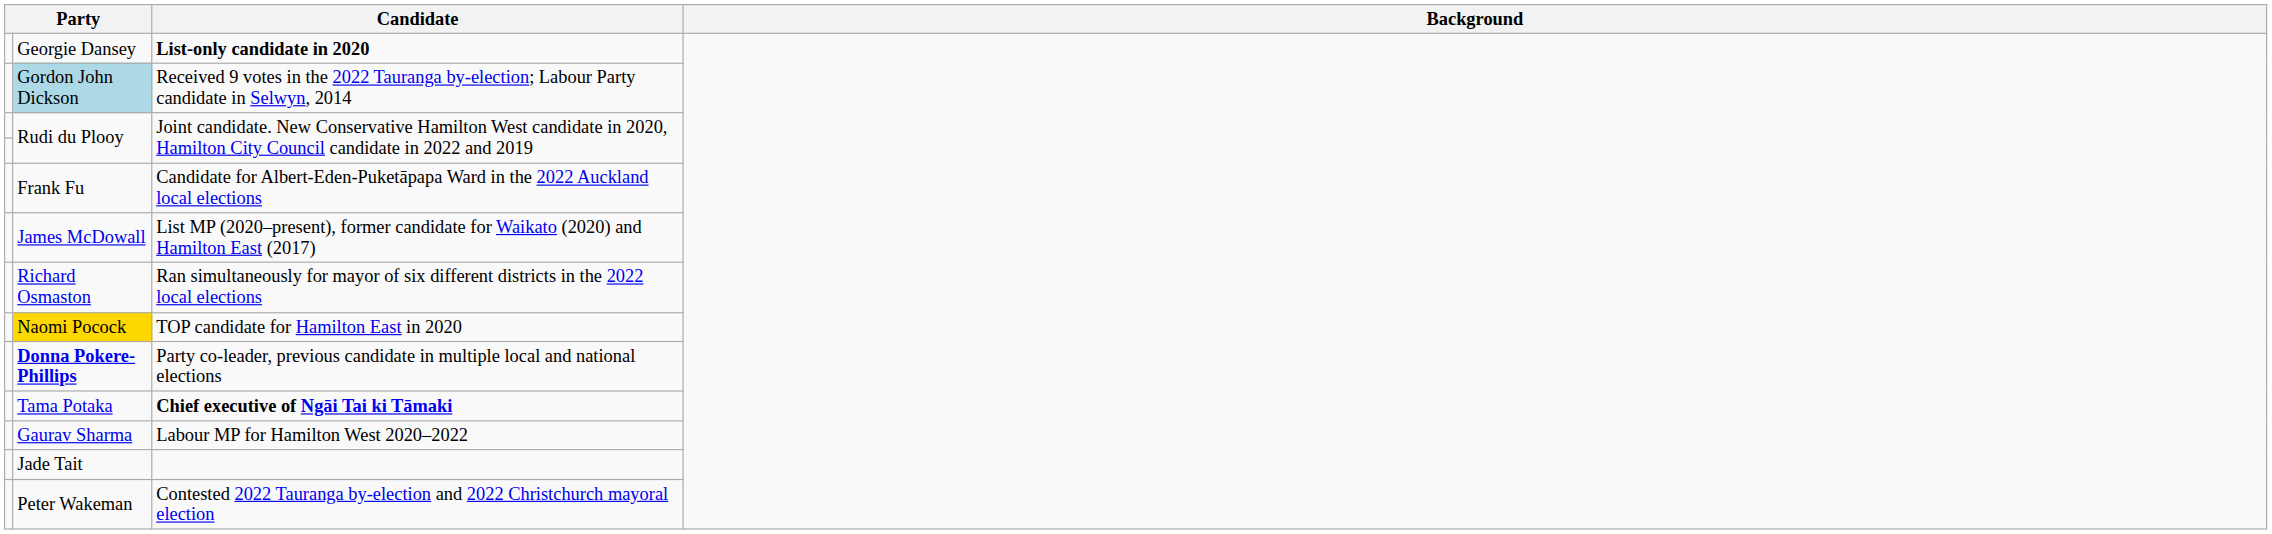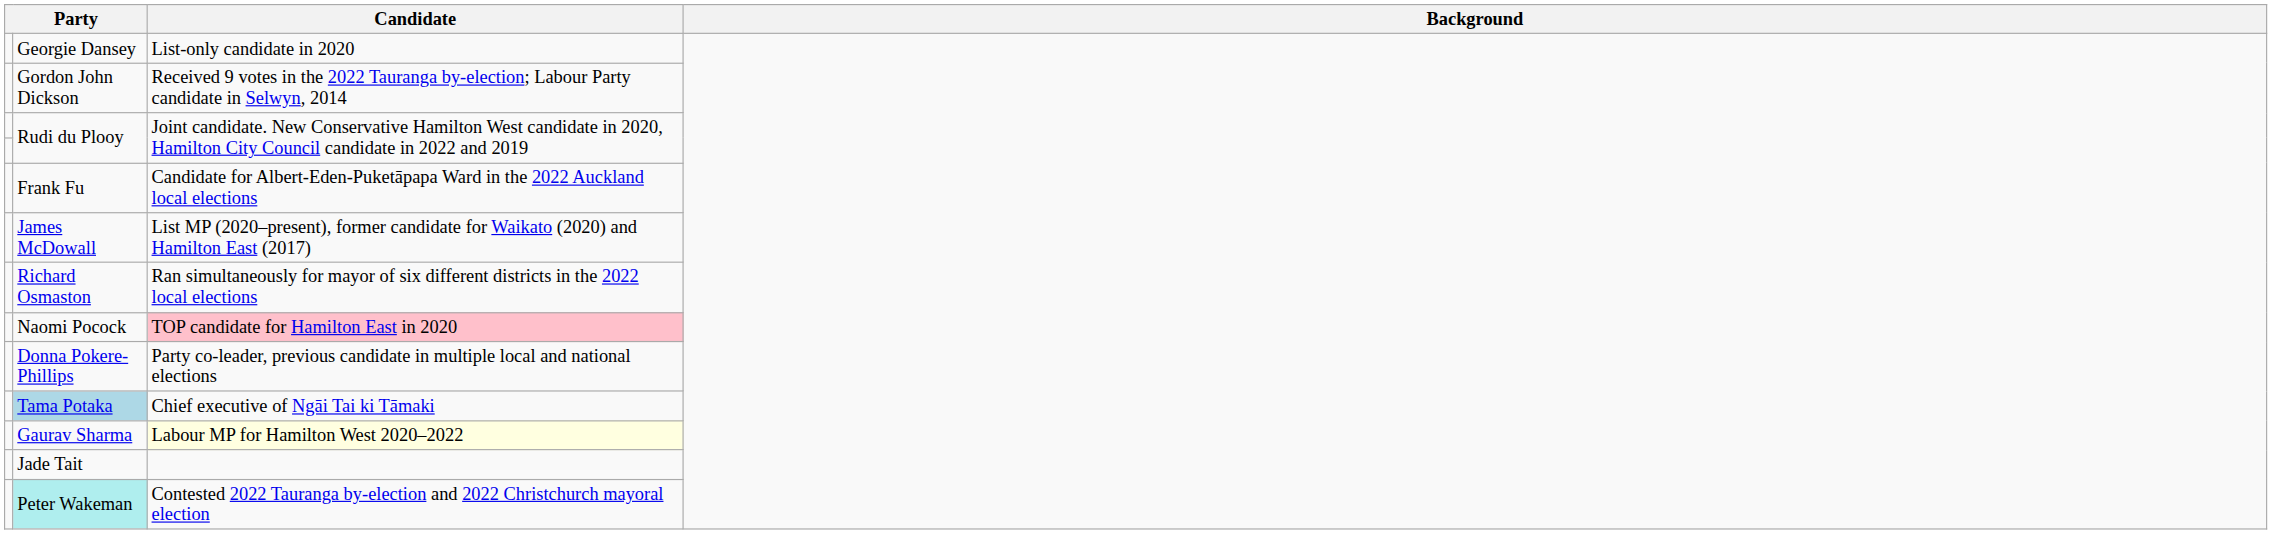(263, 48) bold -> (253, 48) normal
(65, 87) lightblue background -> (65, 87) no background
(72, 326) gold background -> (72, 326) no background
(309, 326) no background -> (304, 326) pink background
(76, 366) bold -> (73, 366) normal
(65, 405) no background -> (65, 405) lightblue background
(304, 405) bold -> (293, 405) normal
(312, 435) no background -> (307, 435) lightyellow background
(75, 503) no background -> (75, 503) paleturquoise background
